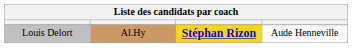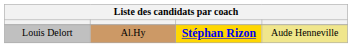(305, 32) no background -> (305, 32) khaki background
